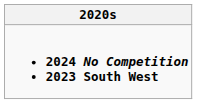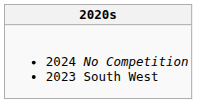(98, 69) bold -> (98, 69) normal
